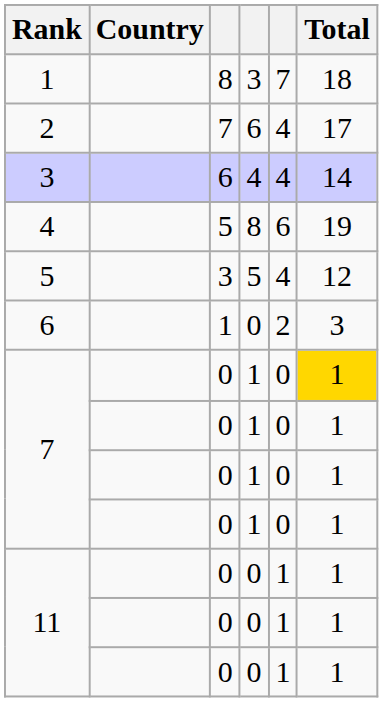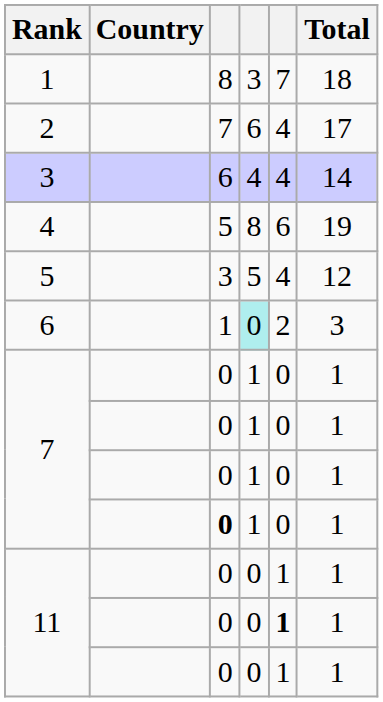(254, 325) no background -> (254, 325) paleturquoise background
(337, 374) gold background -> (337, 374) no background
(225, 523) normal -> (225, 523) bold
(283, 621) normal -> (283, 621) bold
